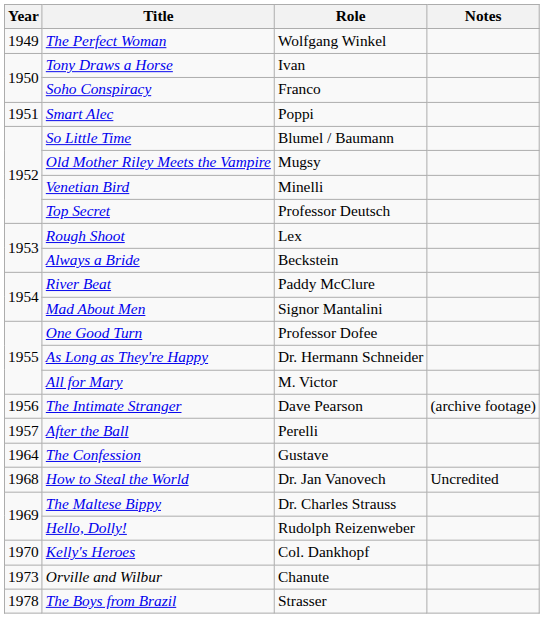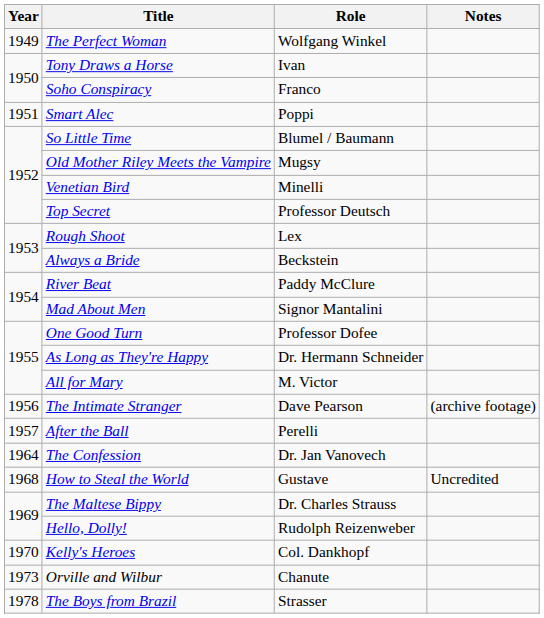(303, 455) Gustave -> (332, 455) Dr. Jan Vanovech
(332, 479) Dr. Jan Vanovech -> (303, 479) Gustave
